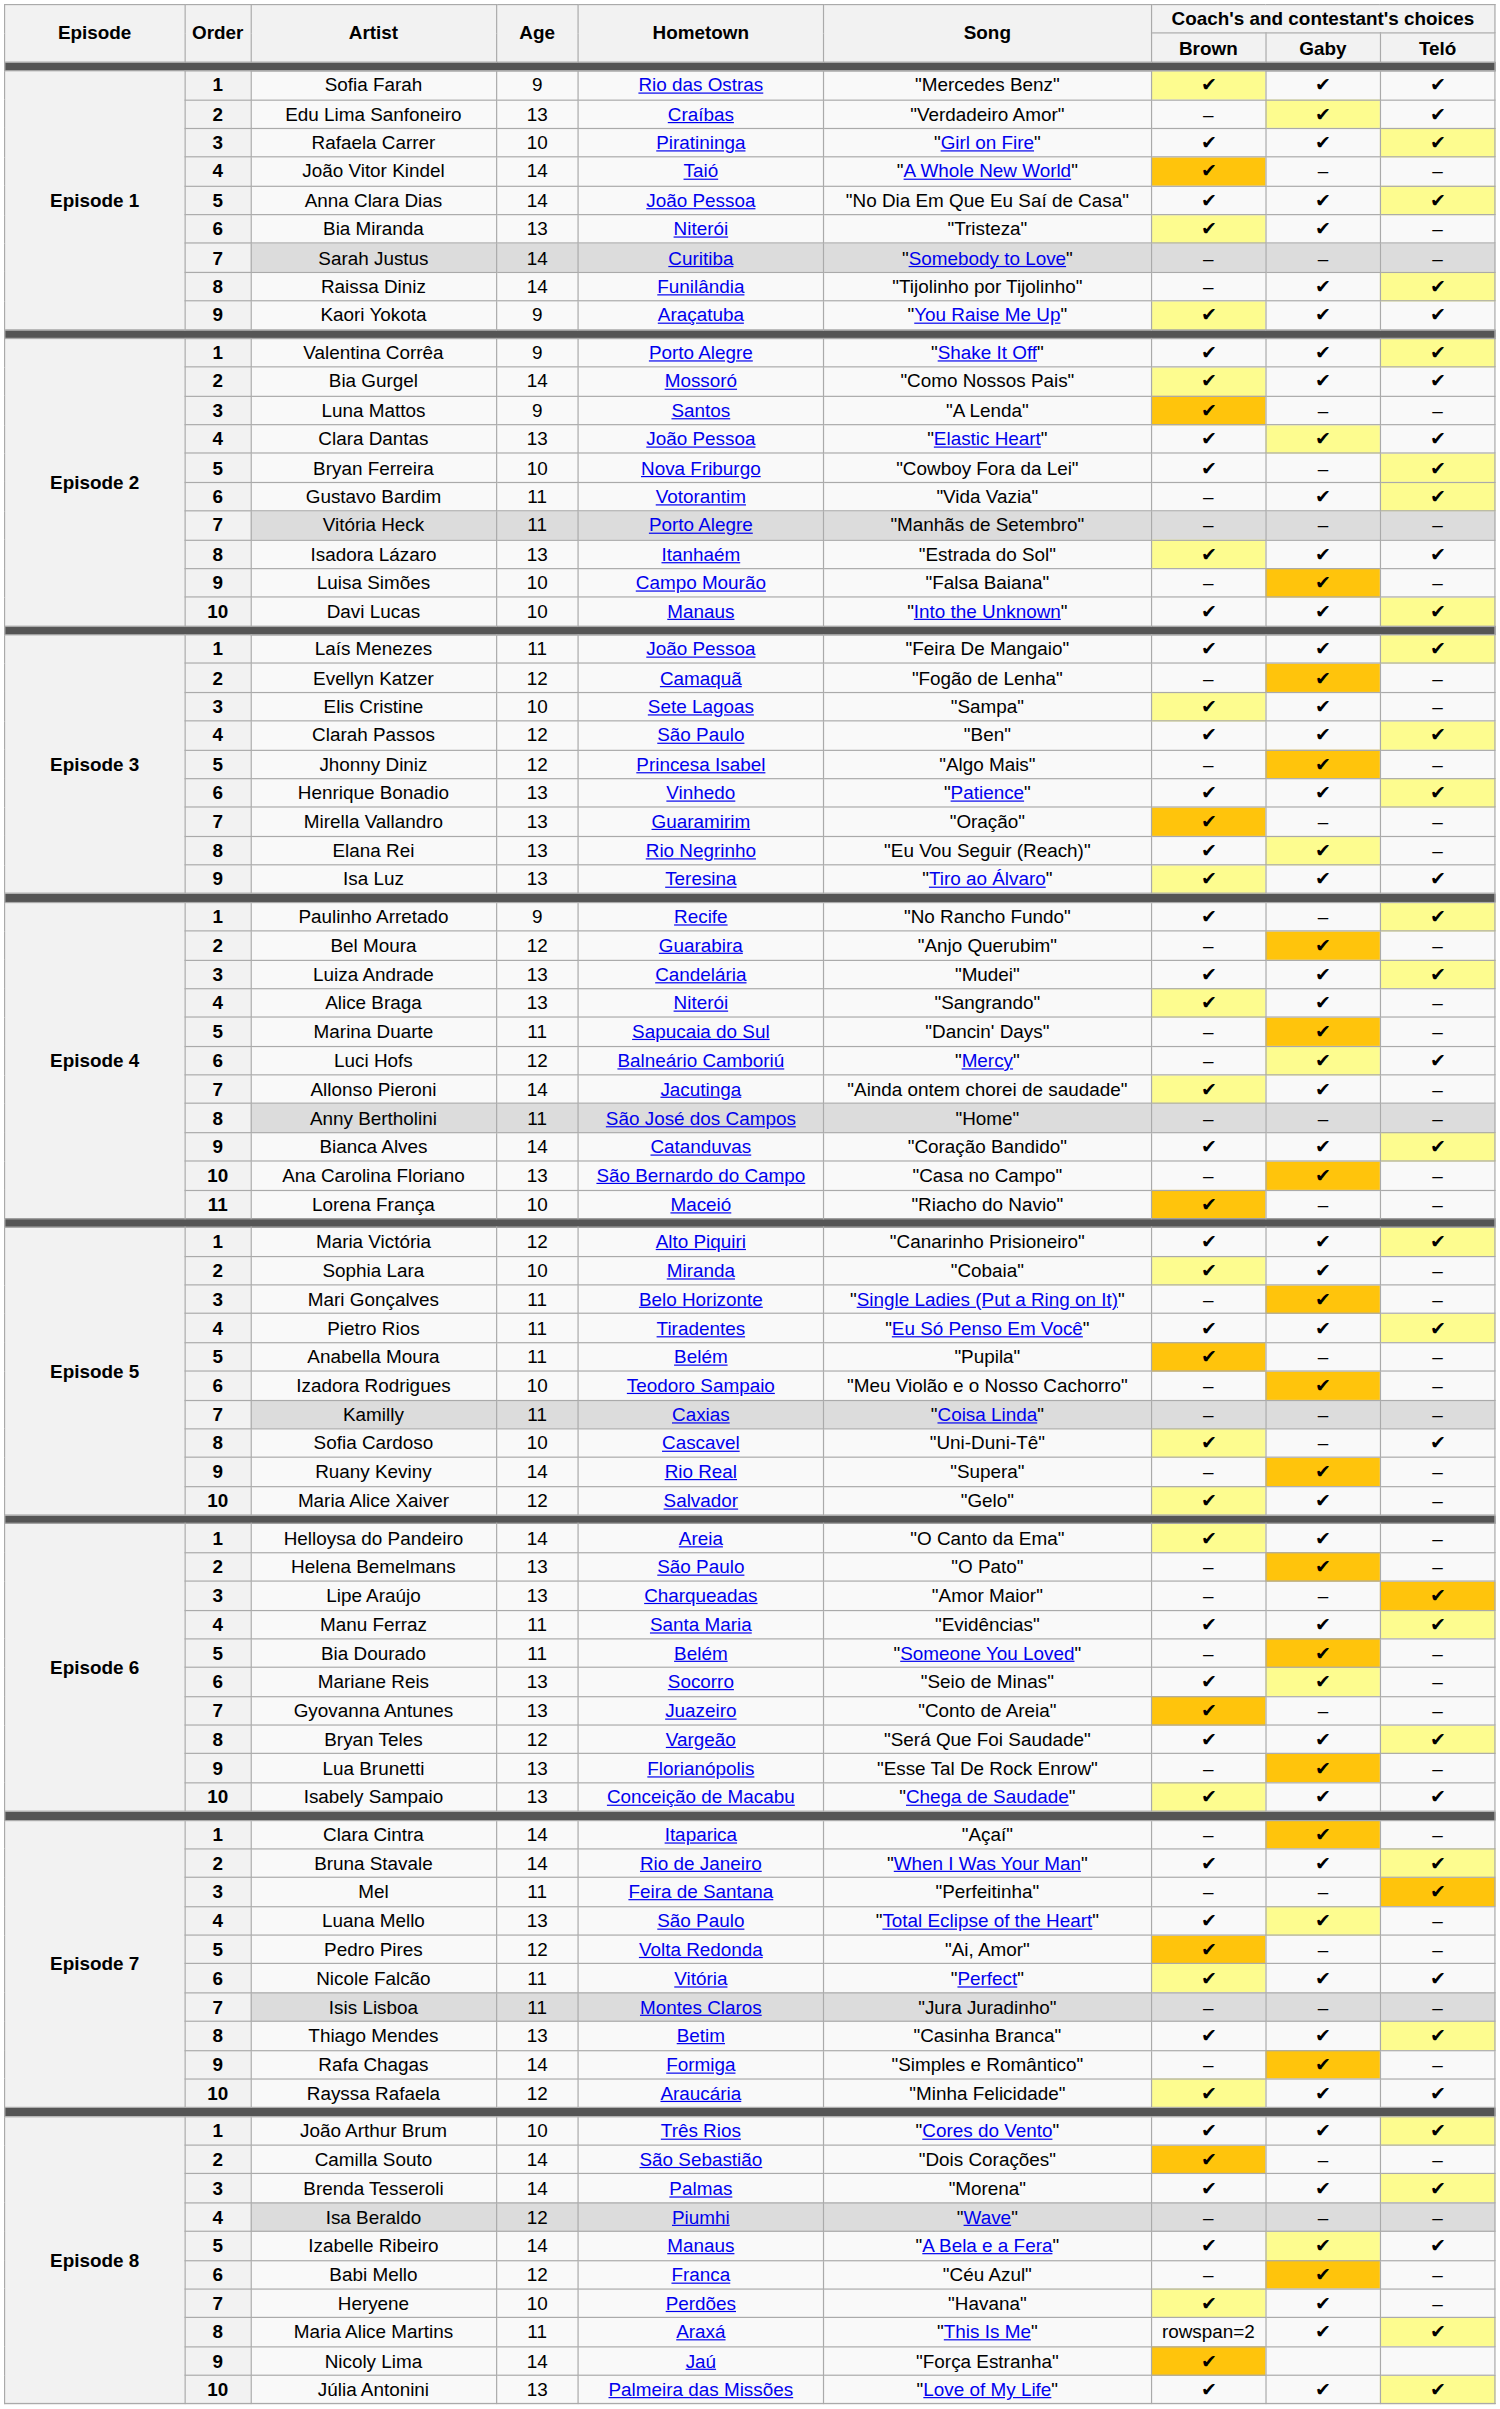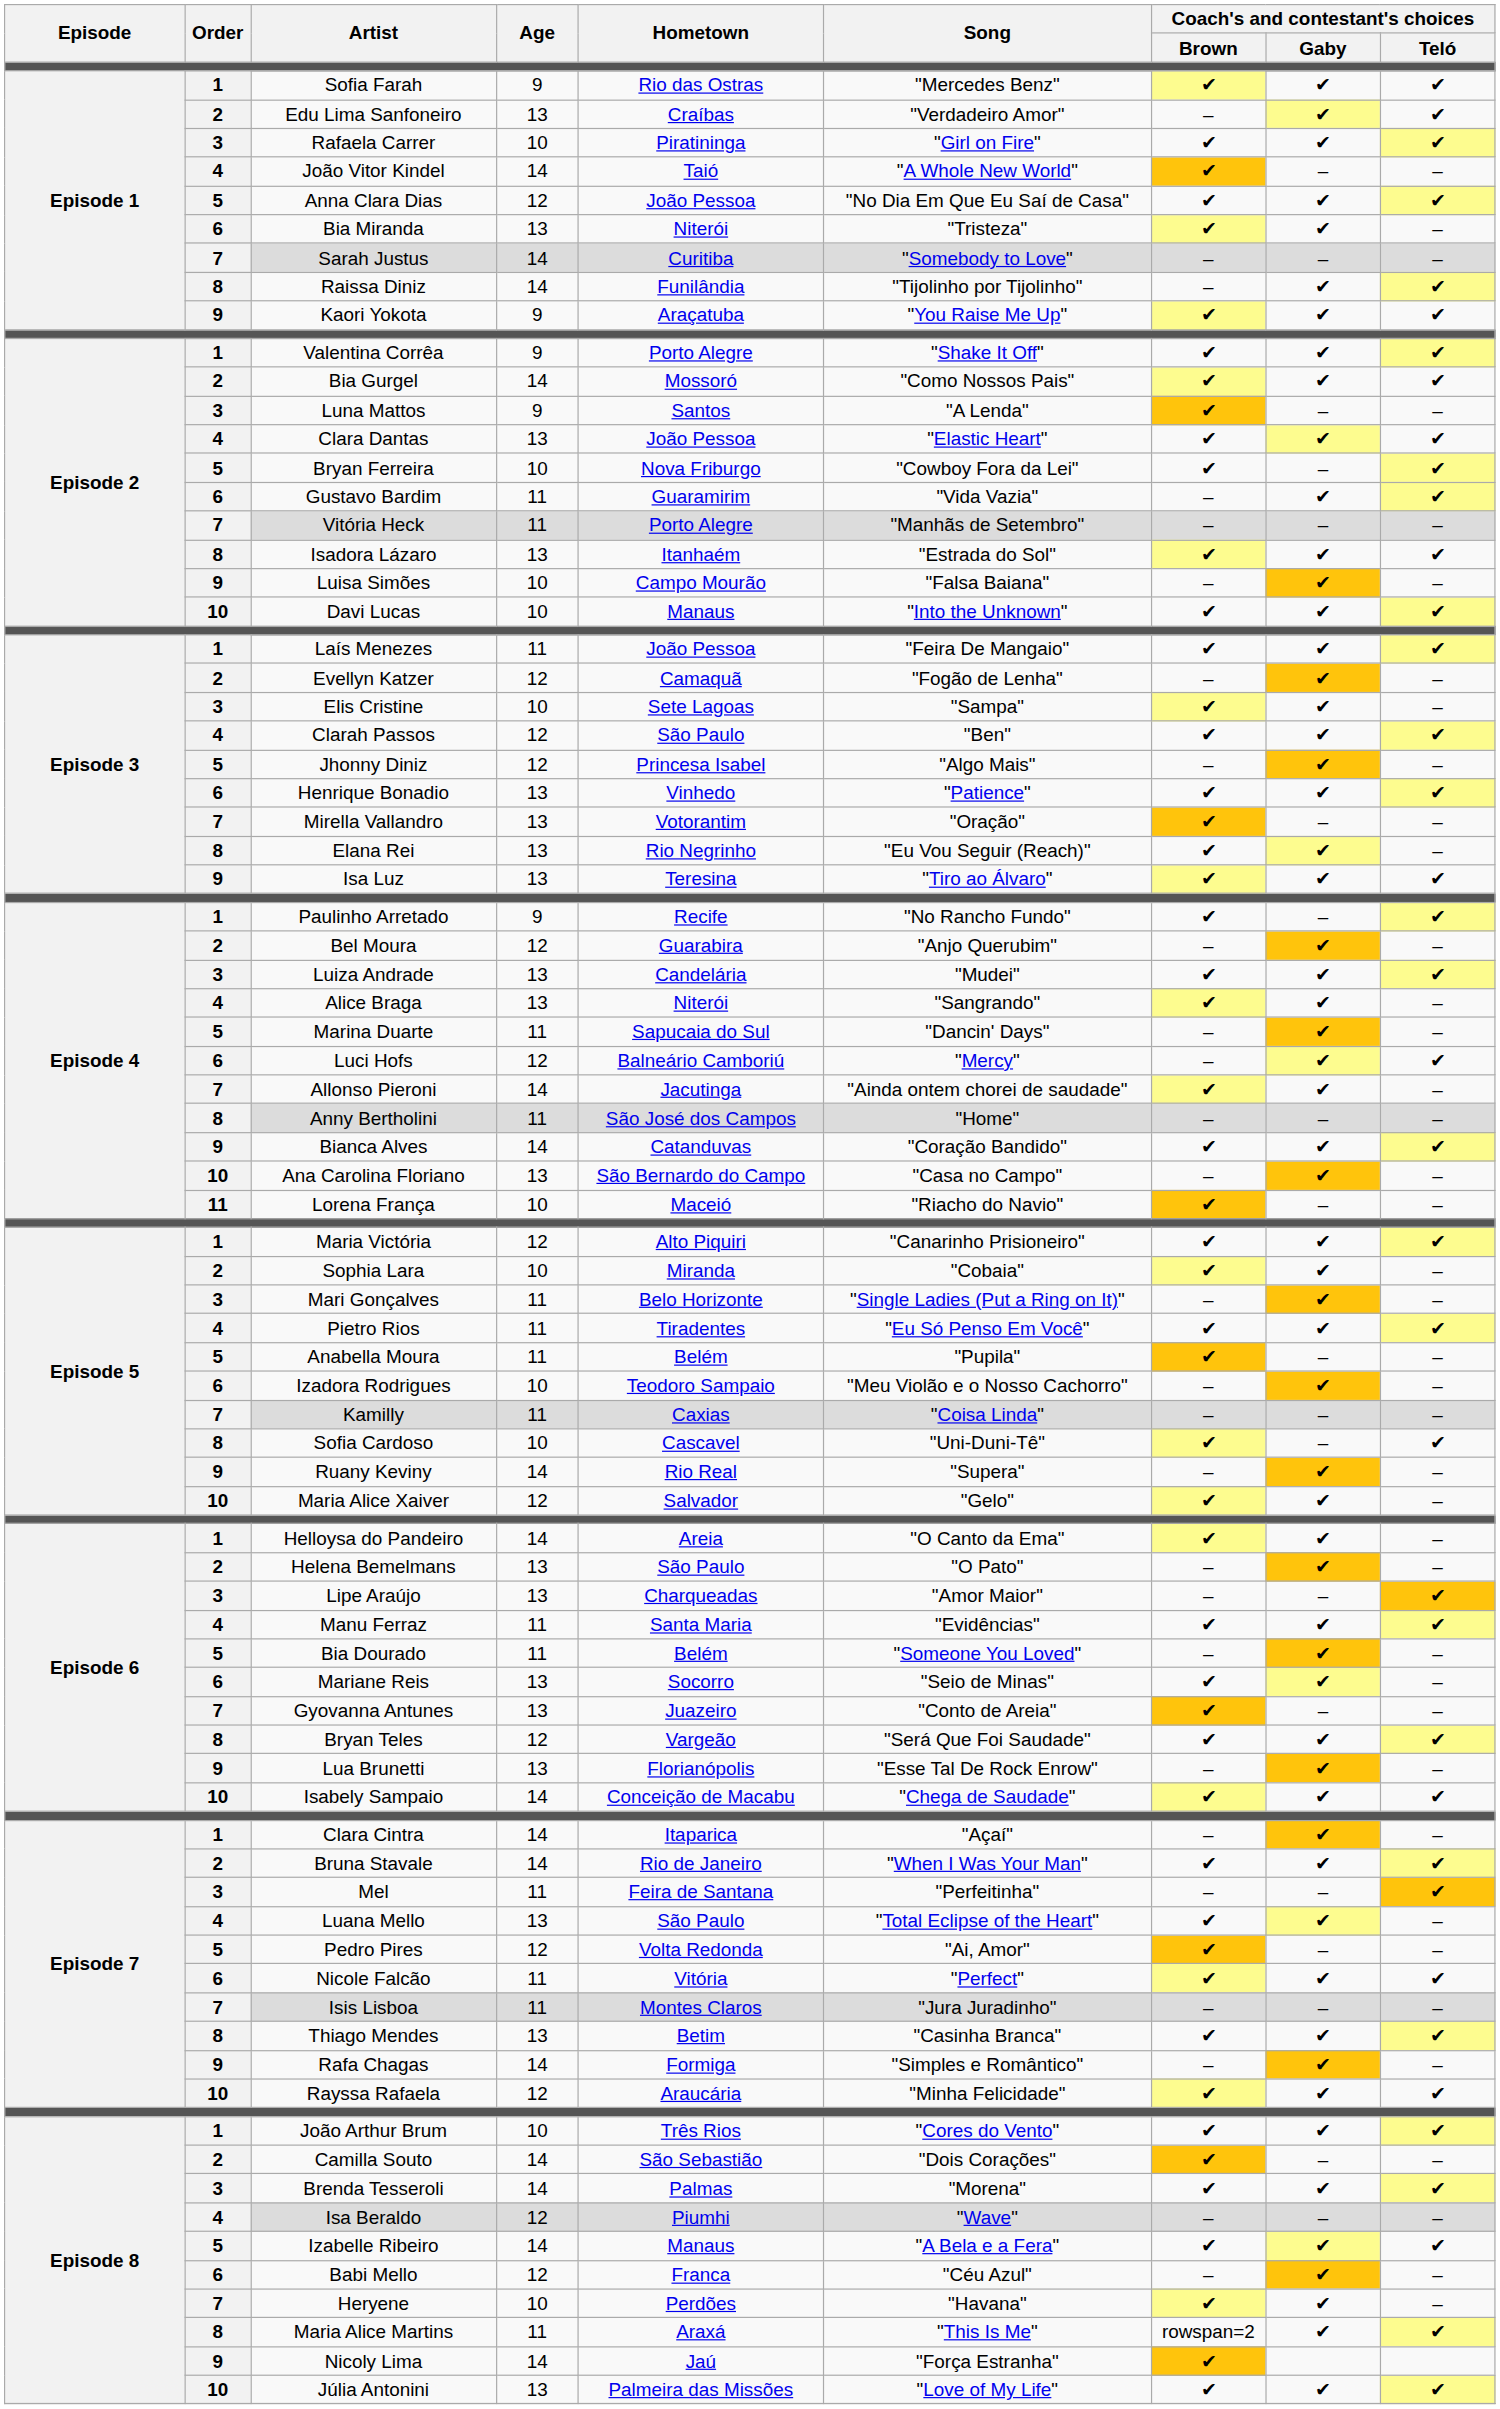(537, 200) 14 -> (537, 200) 12
(701, 497) Votorantim -> (701, 497) Guaramirim
(701, 822) Guaramirim -> (701, 822) Votorantim
(537, 1797) 13 -> (537, 1797) 14
